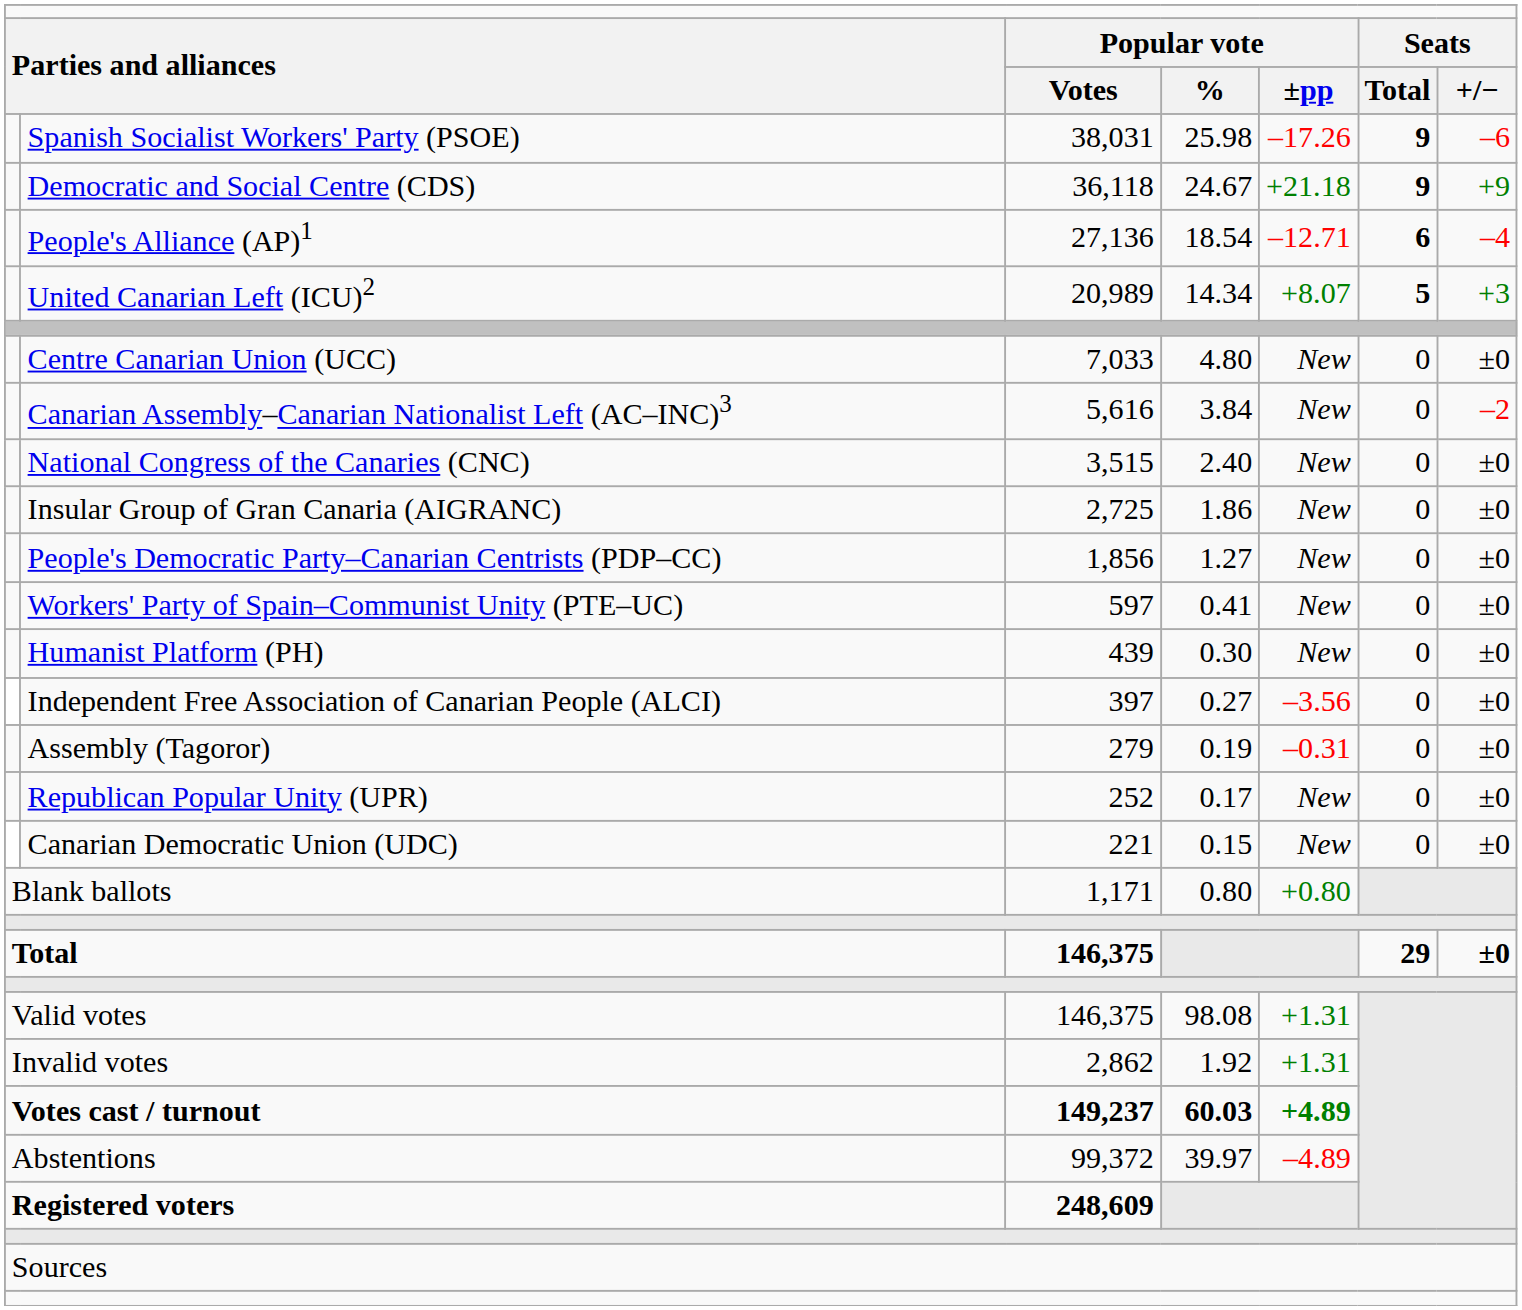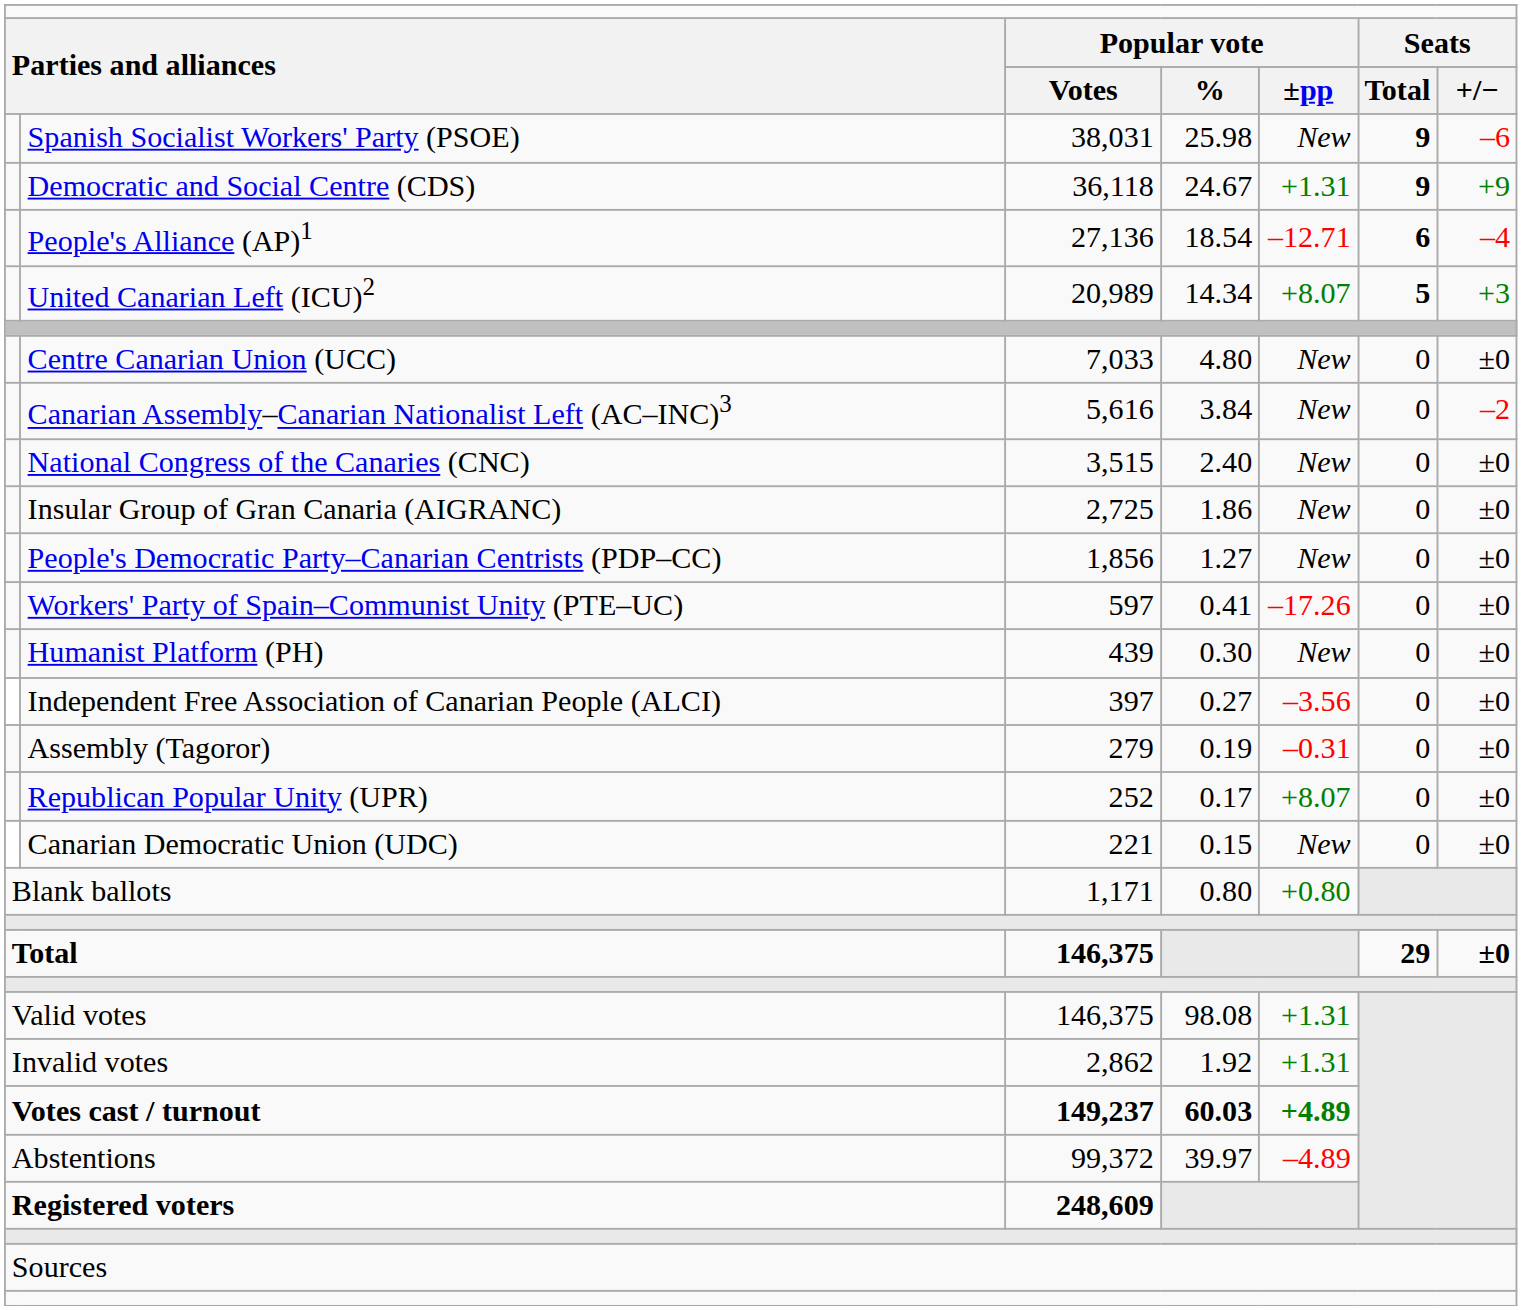(1309, 137) –17.26 -> (1324, 137) New
(1308, 185) +21.18 -> (1316, 185) +1.31
(1324, 605) New -> (1309, 605) –17.26
(1324, 796) New -> (1316, 796) +8.07
